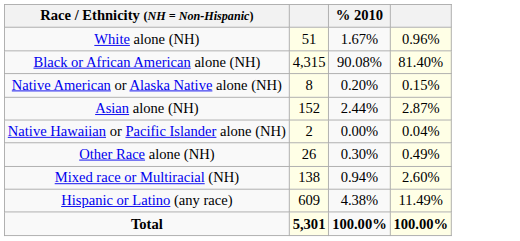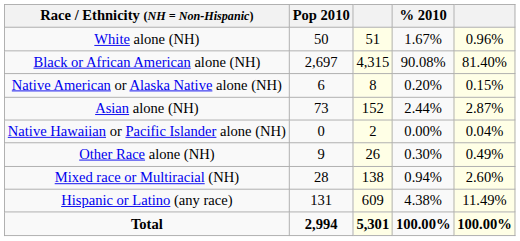+ column: (321, 16)
